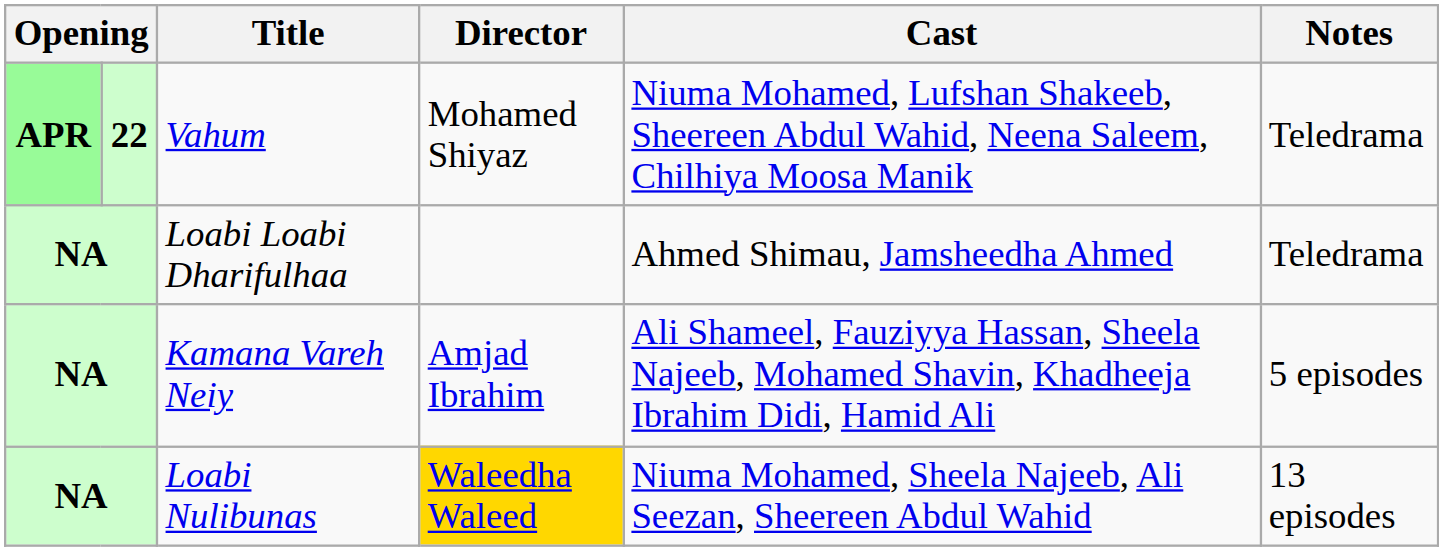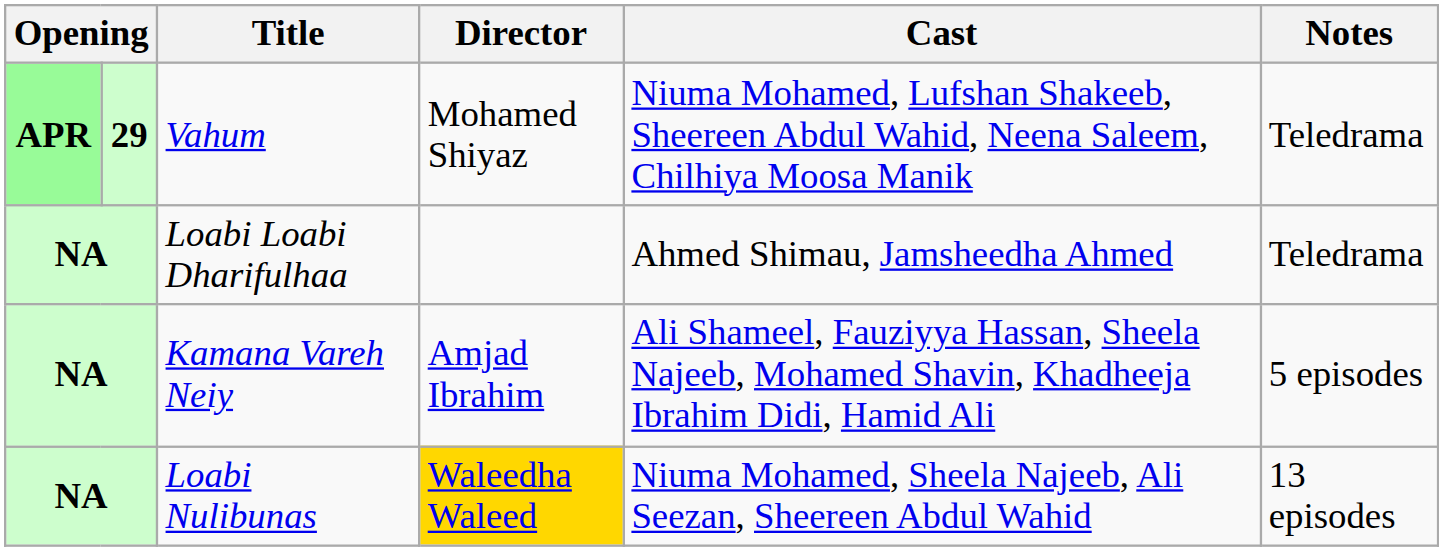(129, 133) 22 -> (129, 133) 29
